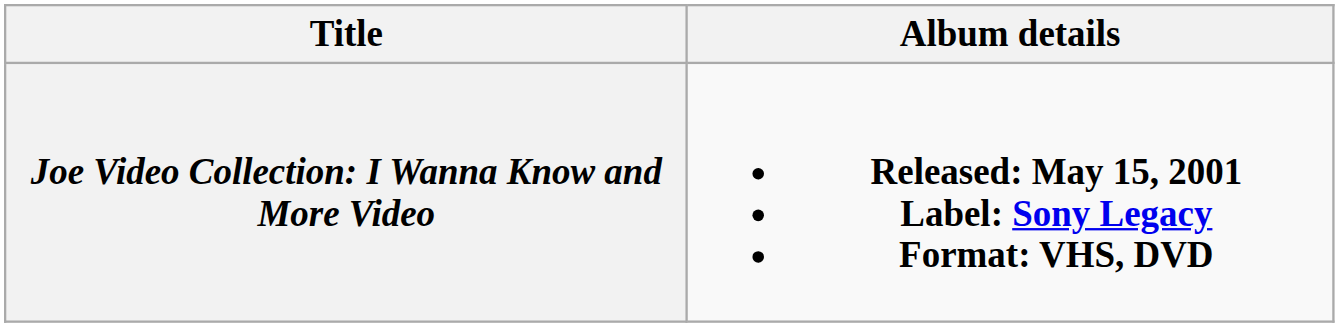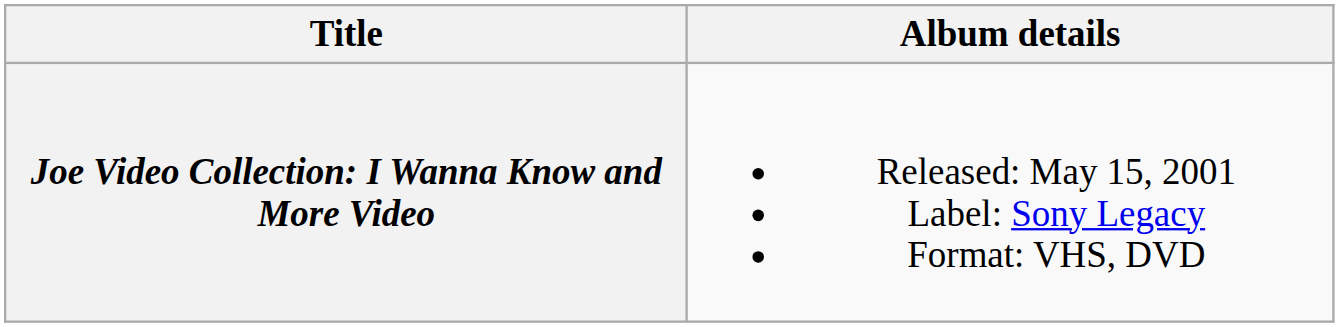(1010, 213) bold -> (1010, 213) normal
